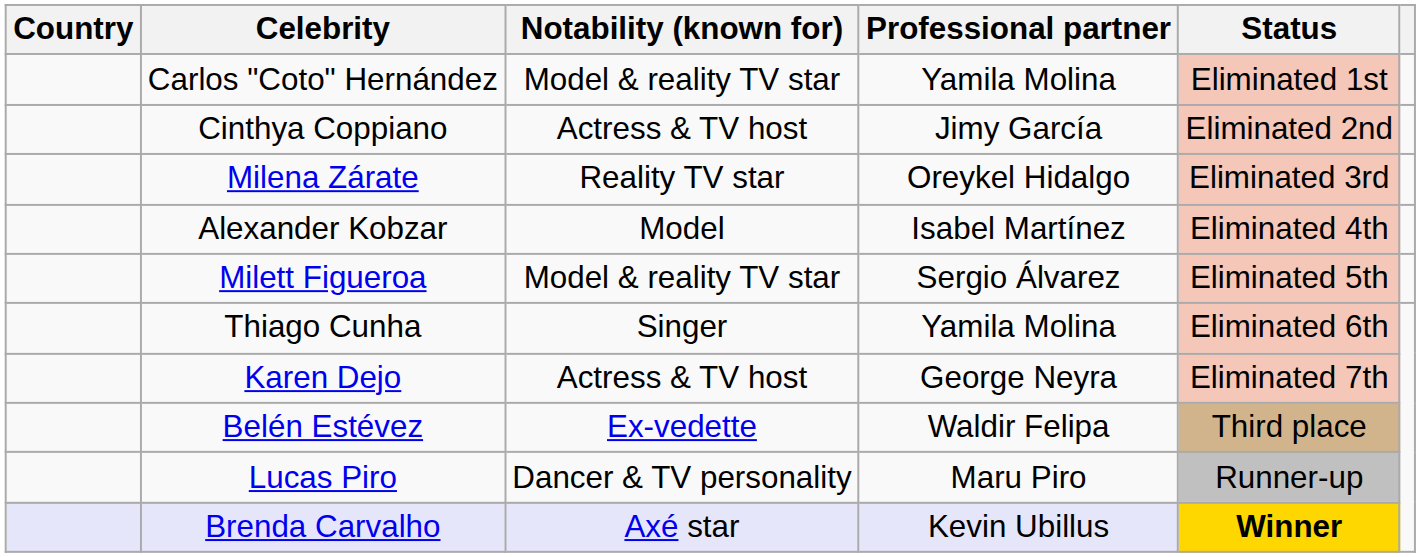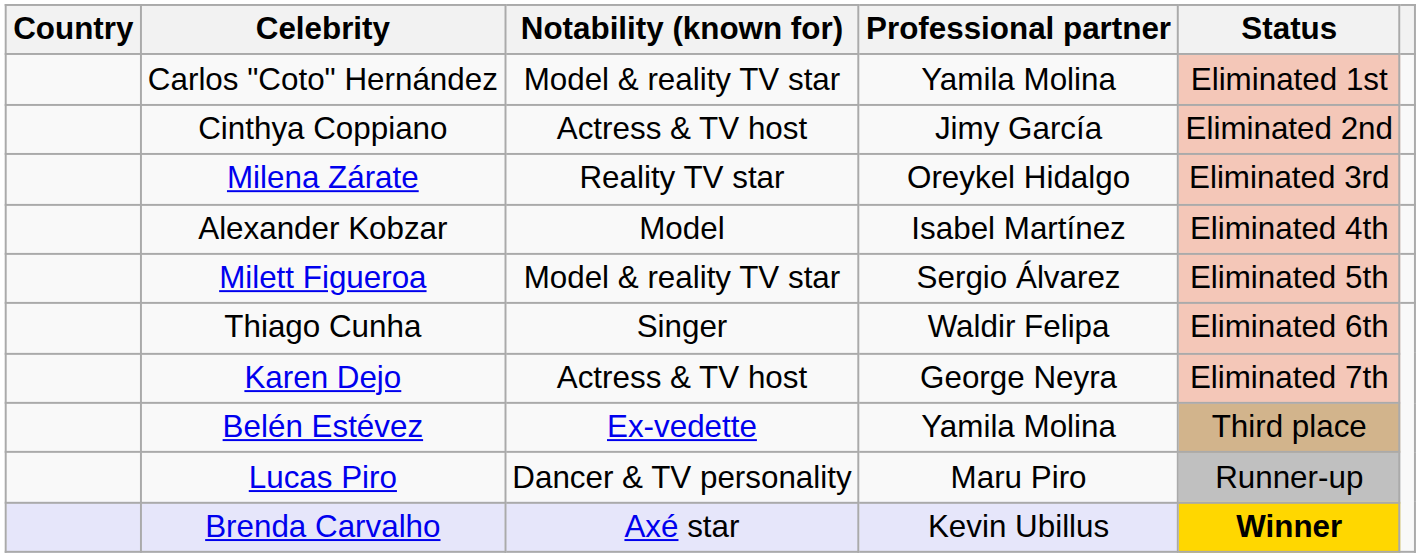(1019, 327) Yamila Molina -> (1019, 327) Waldir Felipa
(1019, 427) Waldir Felipa -> (1019, 427) Yamila Molina
